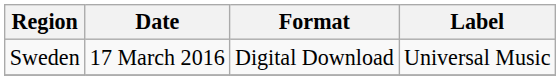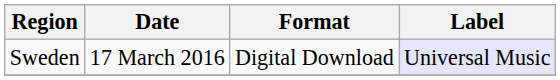(477, 57) no background -> (477, 57) lavender background
